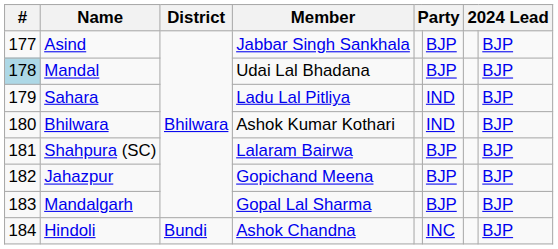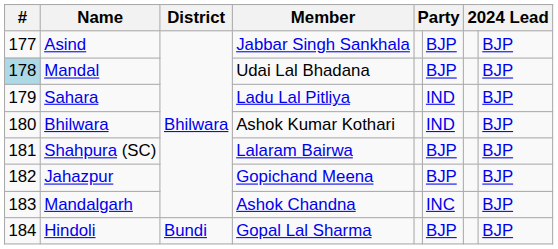(304, 204) Gopal Lal Sharma -> (296, 204) Ashok Chandna
(441, 204) BJP -> (440, 204) INC
(296, 230) Ashok Chandna -> (304, 230) Gopal Lal Sharma
(440, 230) INC -> (441, 230) BJP
